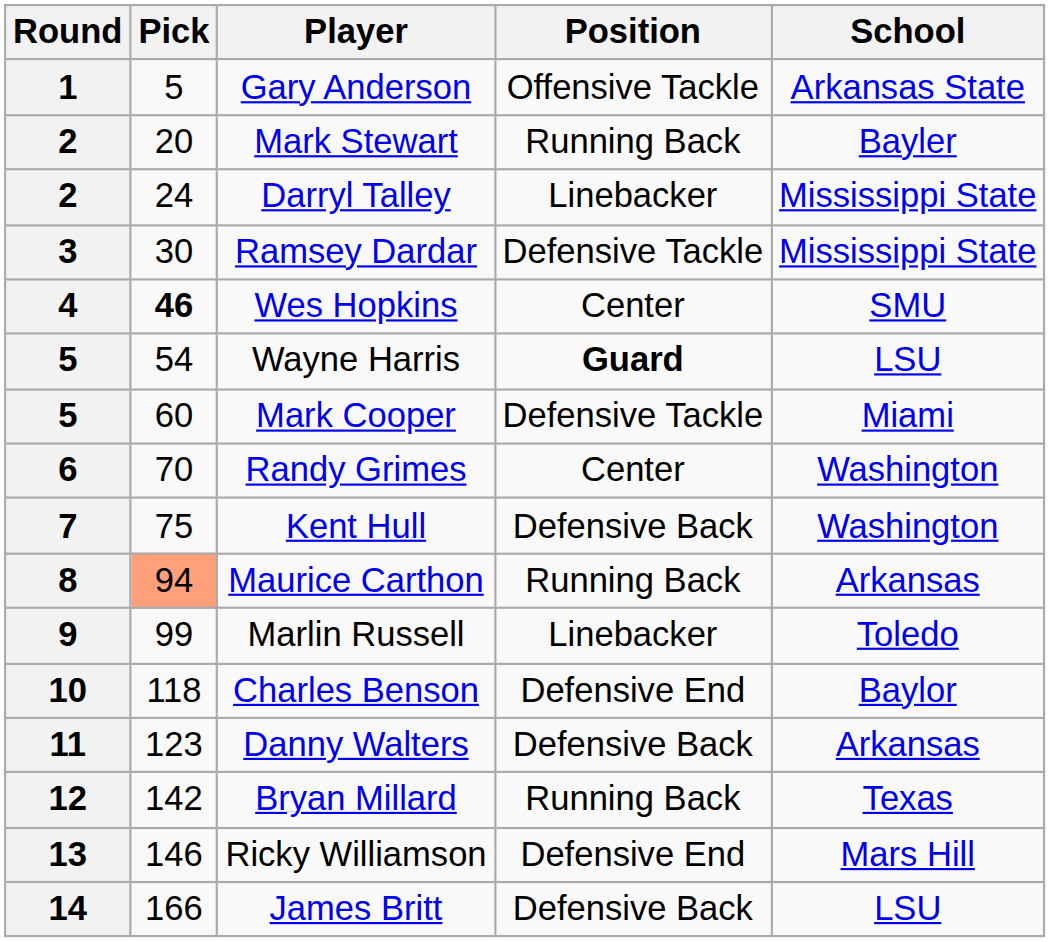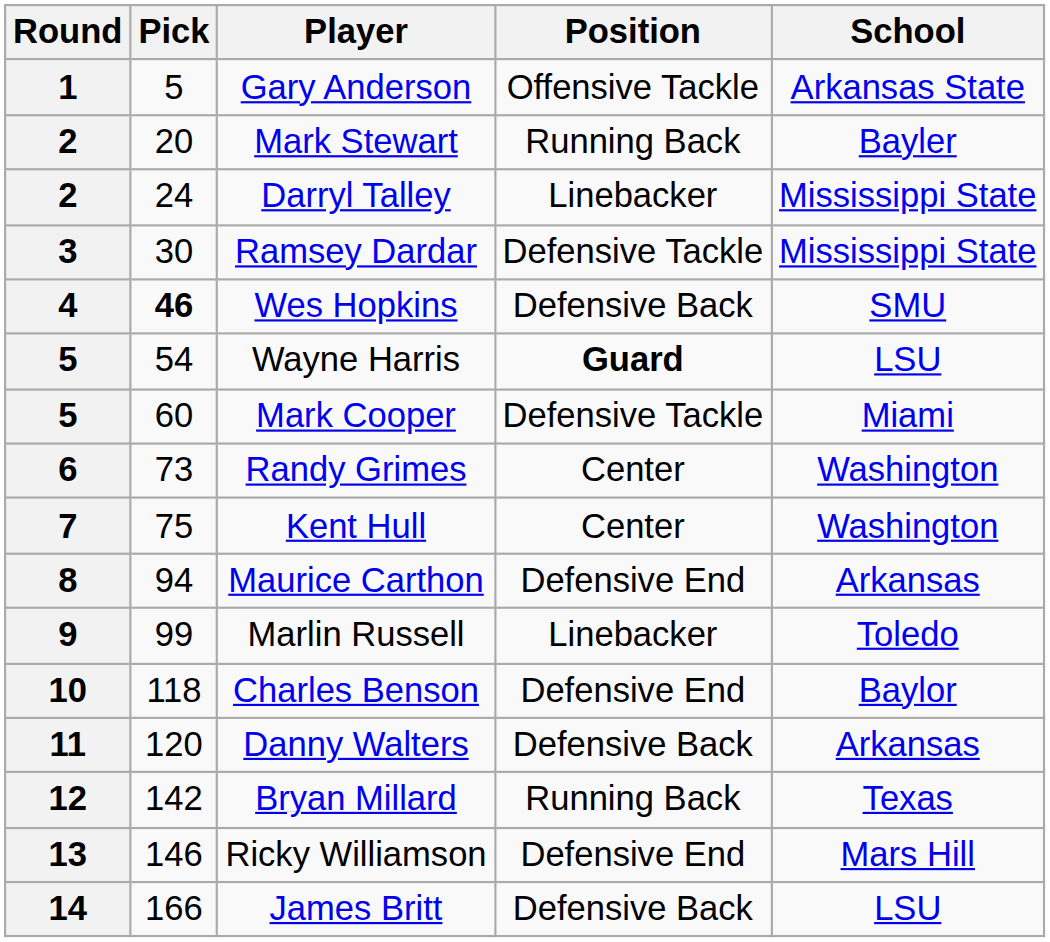(633, 305) Center -> (633, 305) Defensive Back
(174, 470) 70 -> (174, 470) 73
(633, 525) Defensive Back -> (633, 525) Center
(174, 580) lightsalmon background -> (174, 580) no background
(633, 580) Running Back -> (633, 580) Defensive End
(174, 744) 123 -> (174, 744) 120
